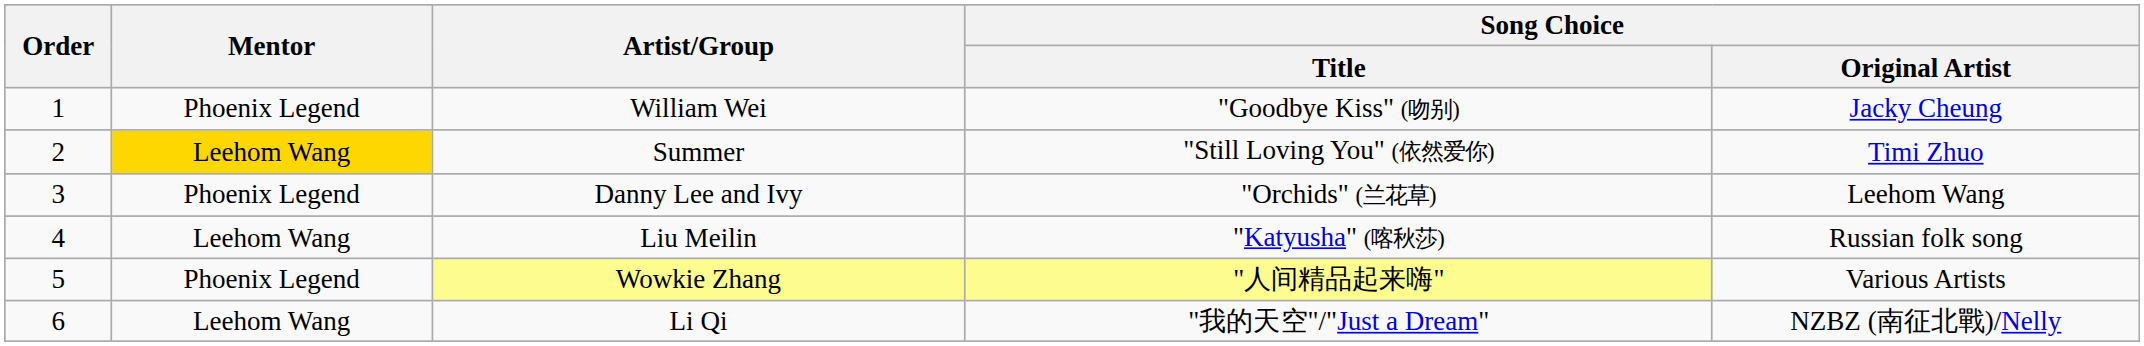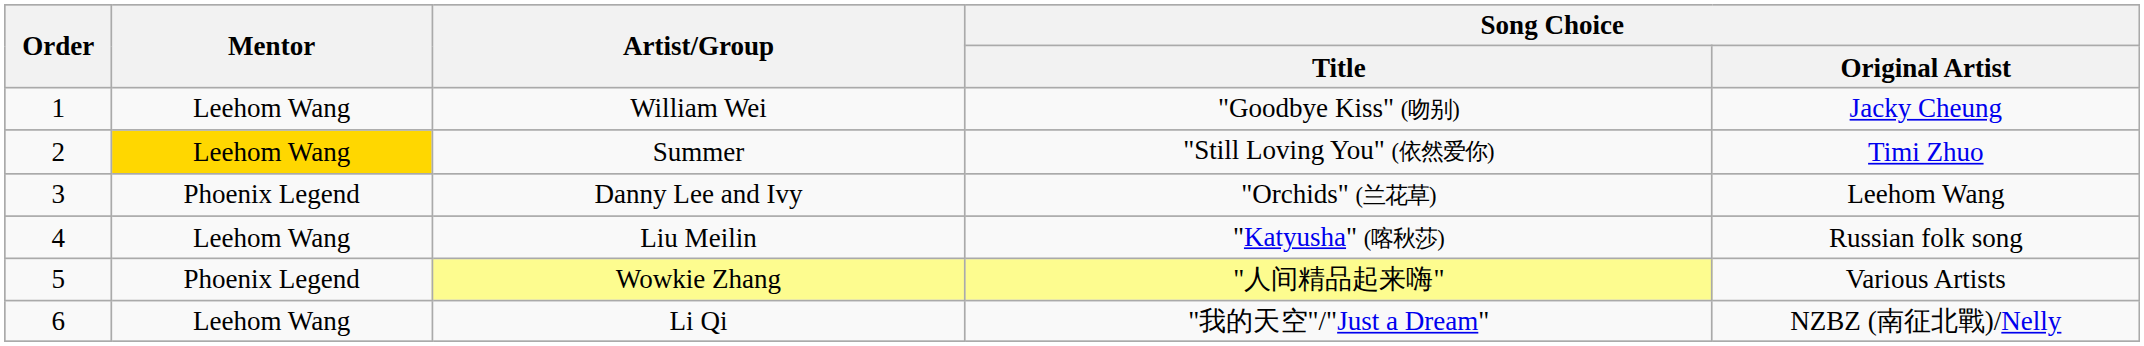(272, 109) Phoenix Legend -> (272, 109) Leehom Wang
